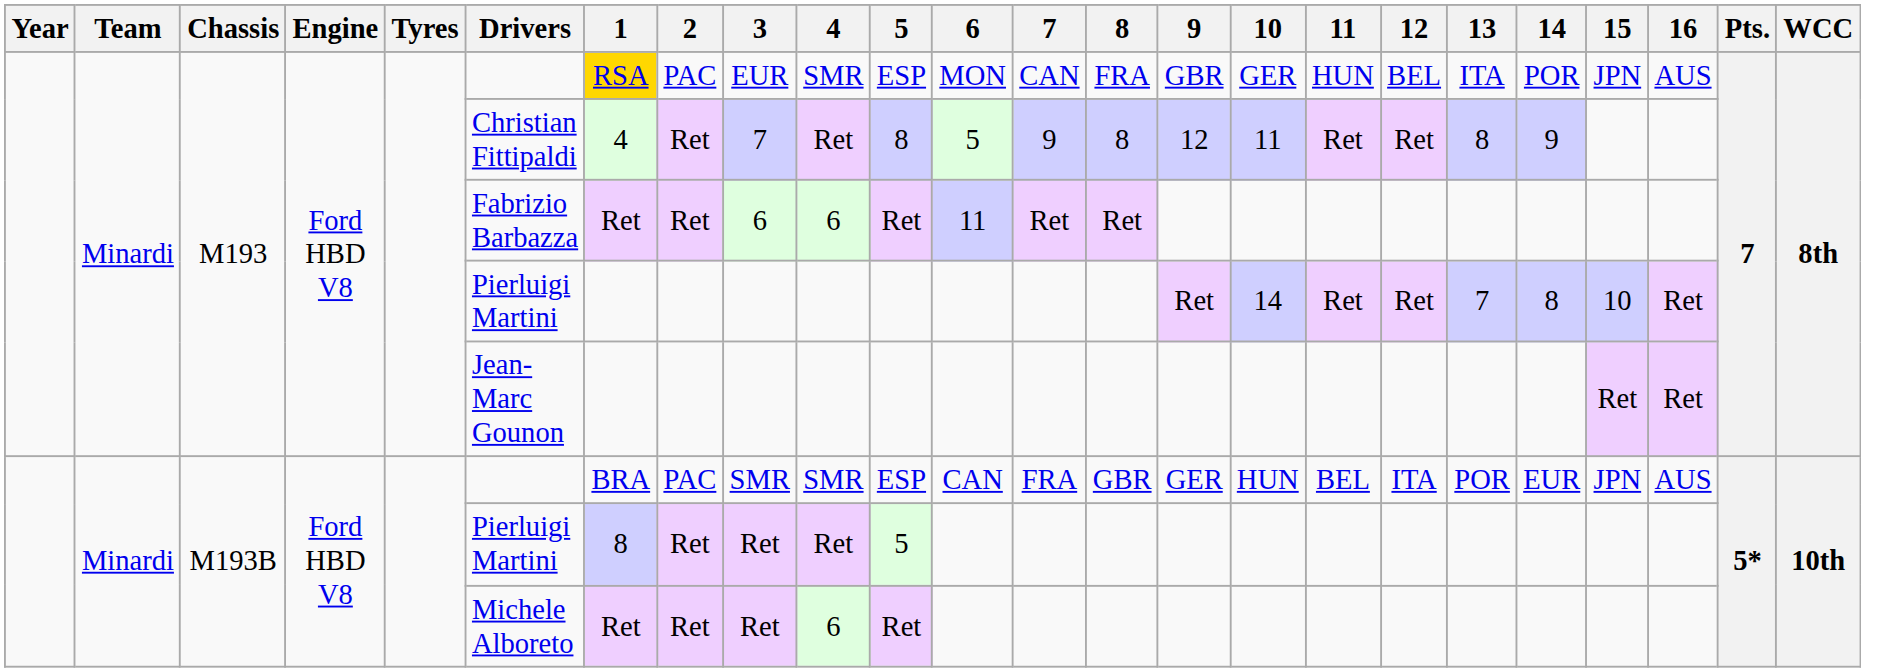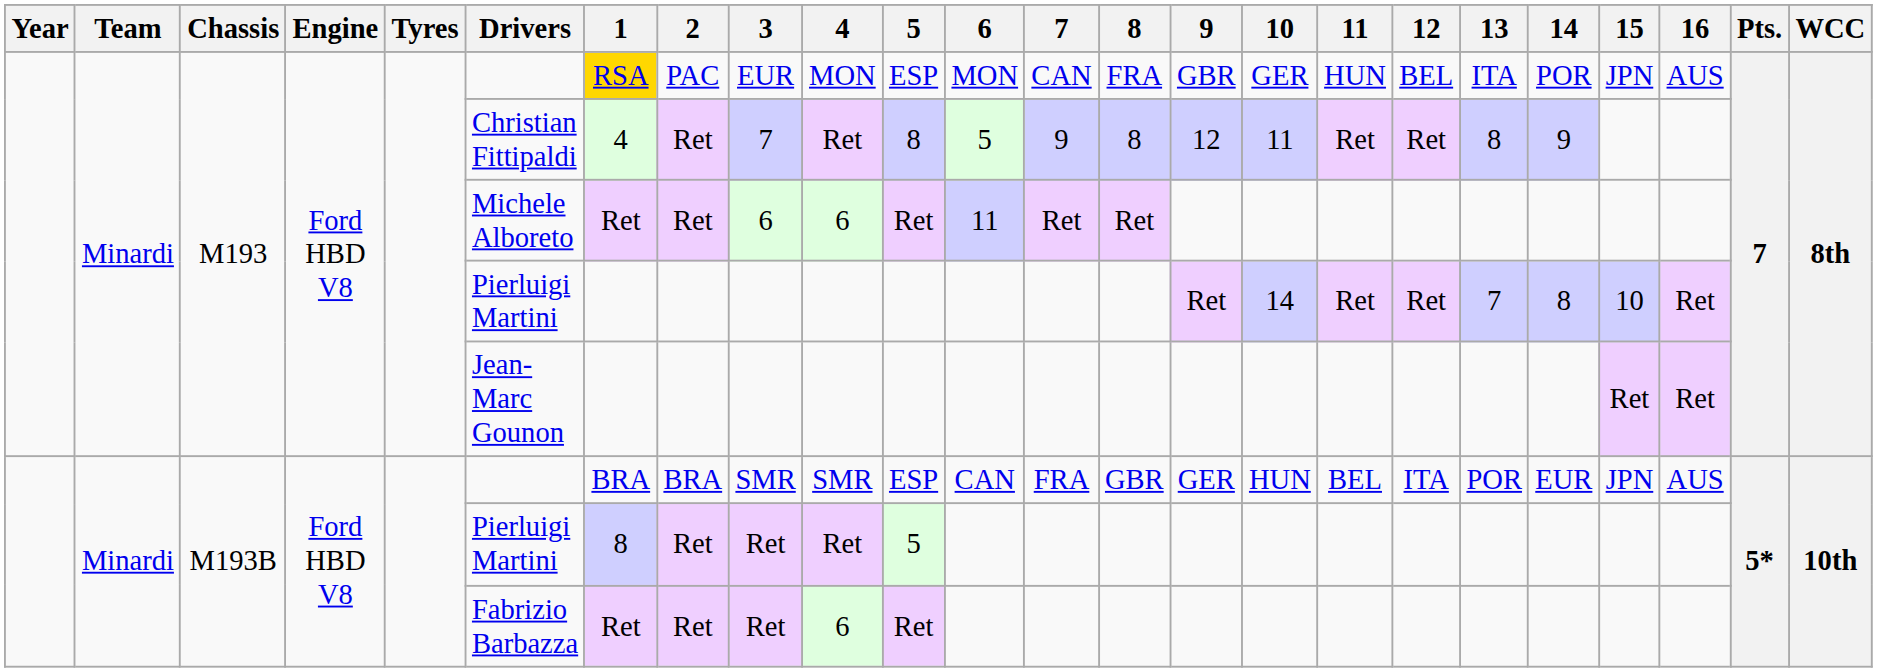(833, 75) SMR -> (842, 75) MON
(525, 220) Fabrizio Barbazza -> (523, 220) Michele Alboreto
(690, 480) PAC -> (693, 480) BRA
(523, 625) Michele Alboreto -> (525, 625) Fabrizio Barbazza
